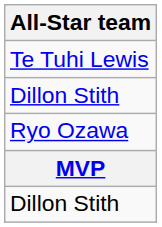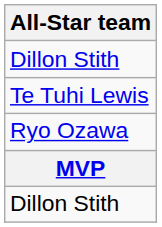(79, 58) Te Tuhi Lewis -> (65, 58) Dillon Stith
(65, 95) Dillon Stith -> (79, 95) Te Tuhi Lewis
